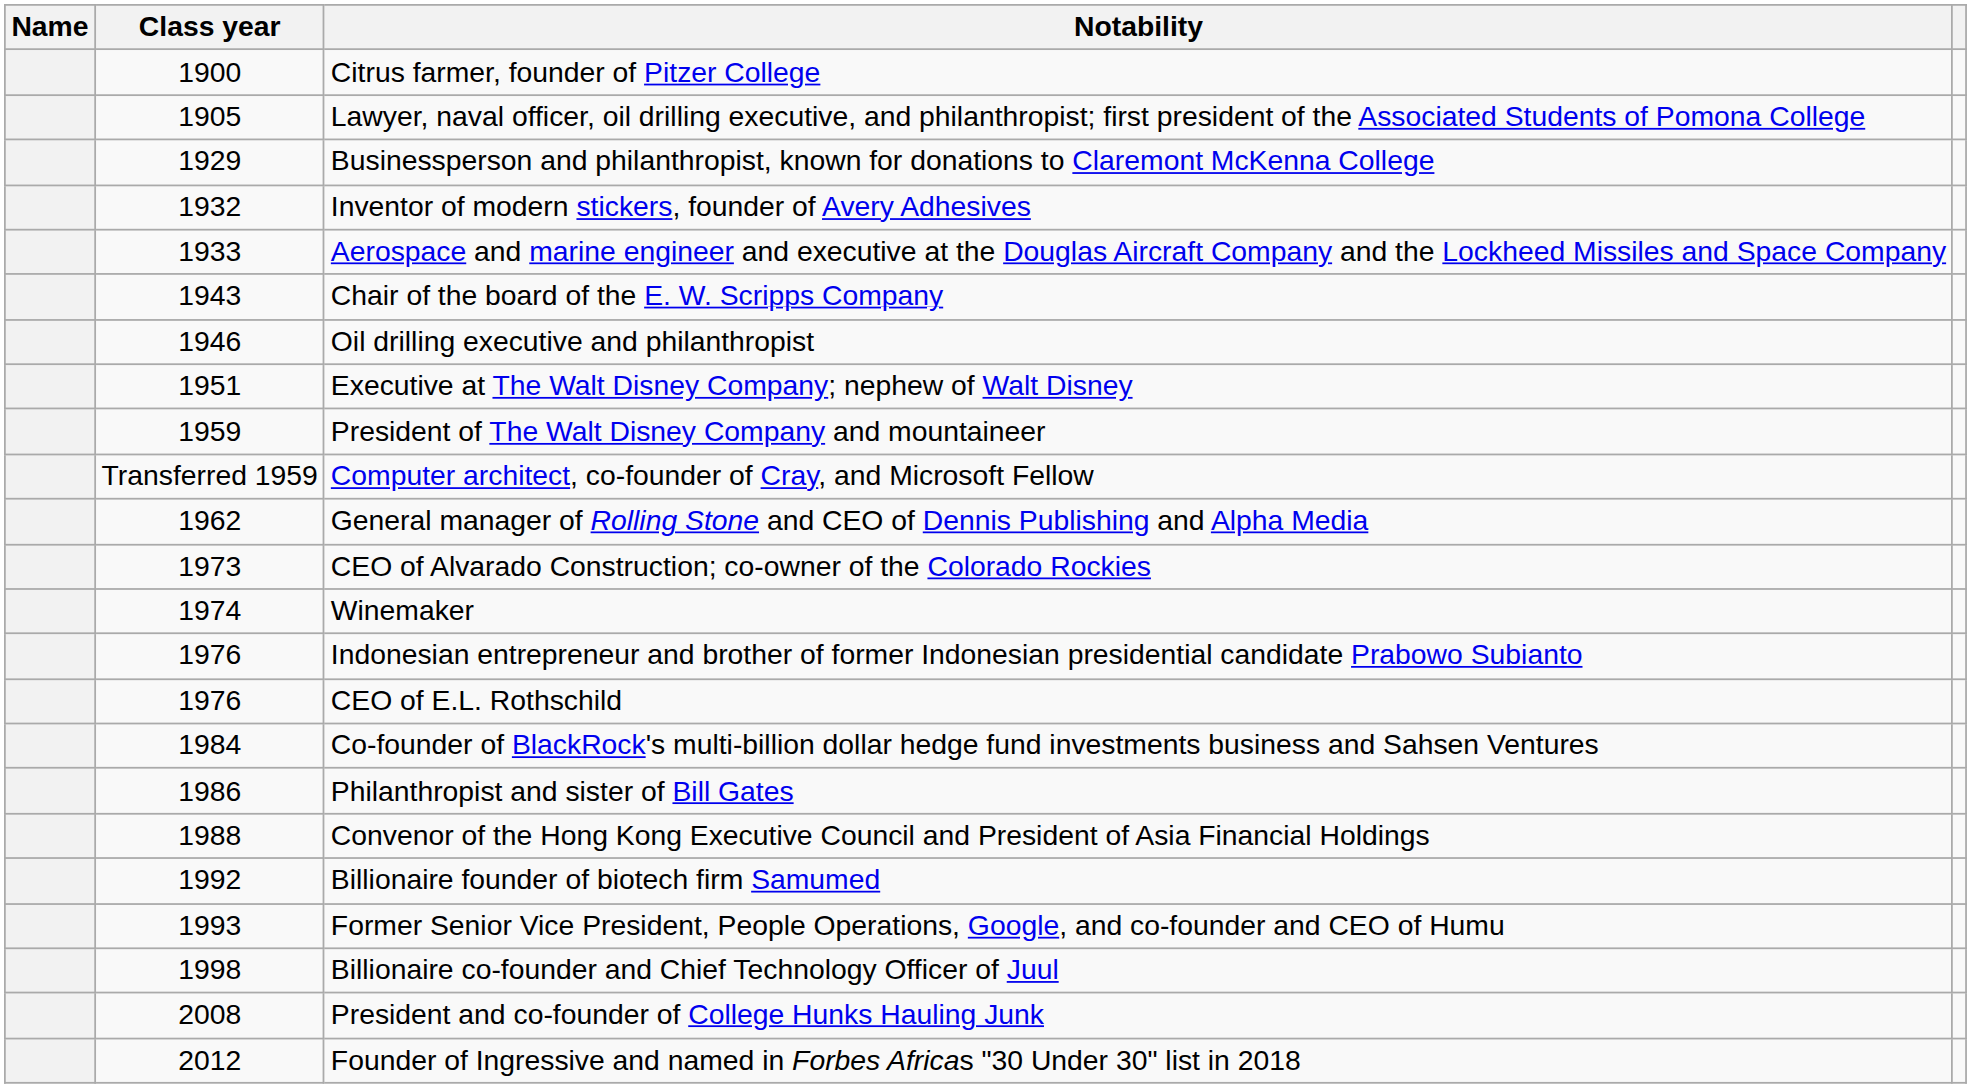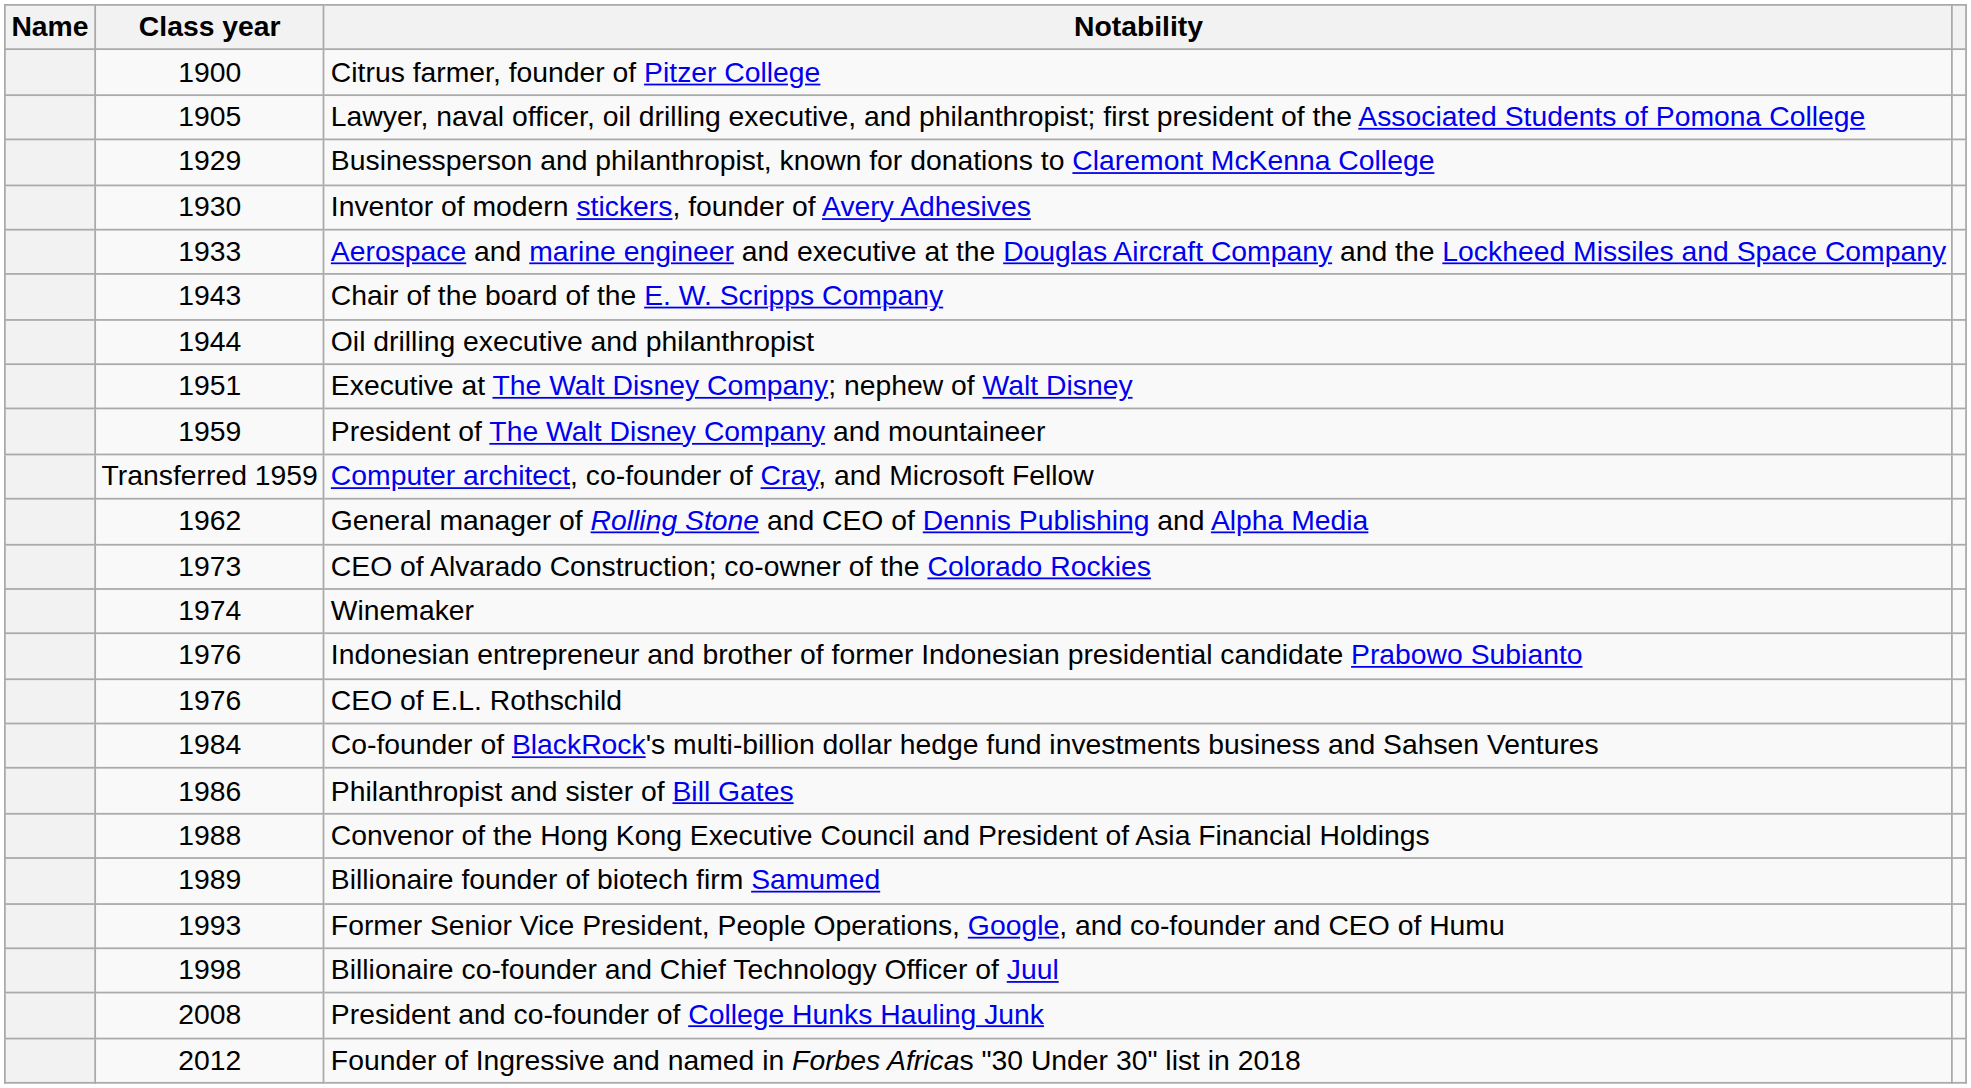(210, 206) 1932 -> (210, 206) 1930
(210, 341) 1946 -> (210, 341) 1944
(210, 880) 1992 -> (210, 880) 1989
